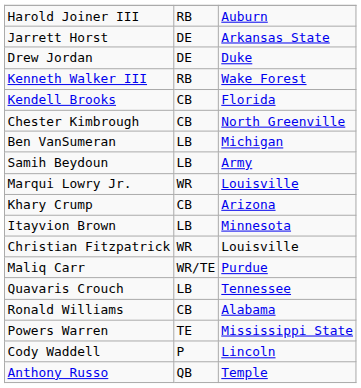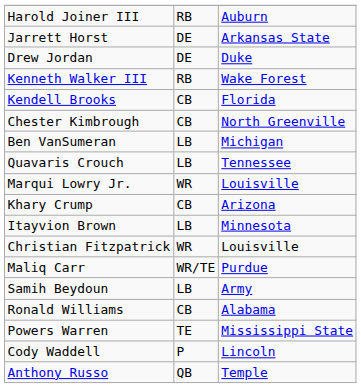rows swapped: (58, 163) <-> (66, 289)
